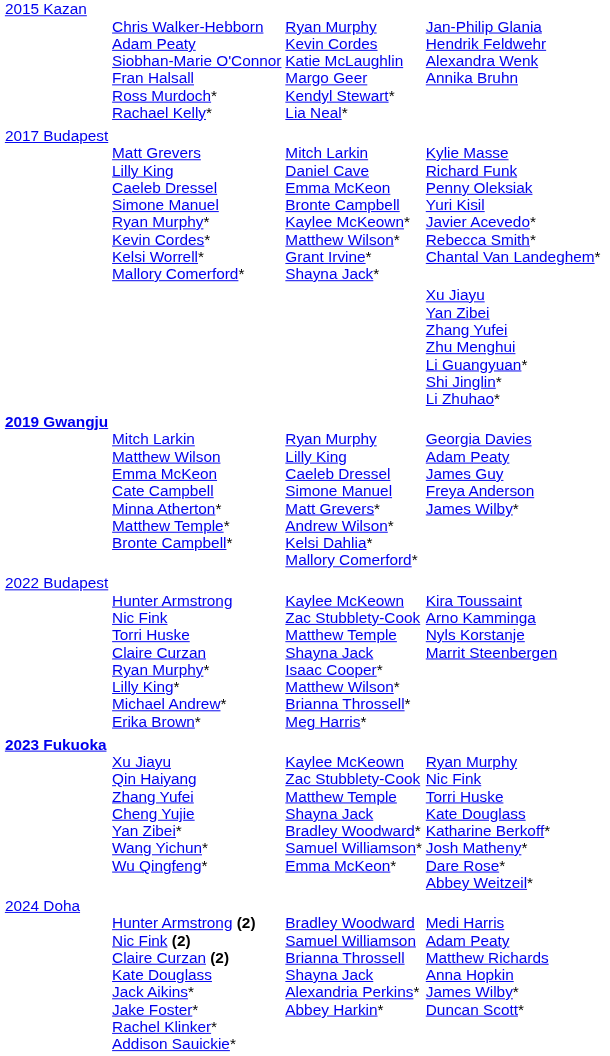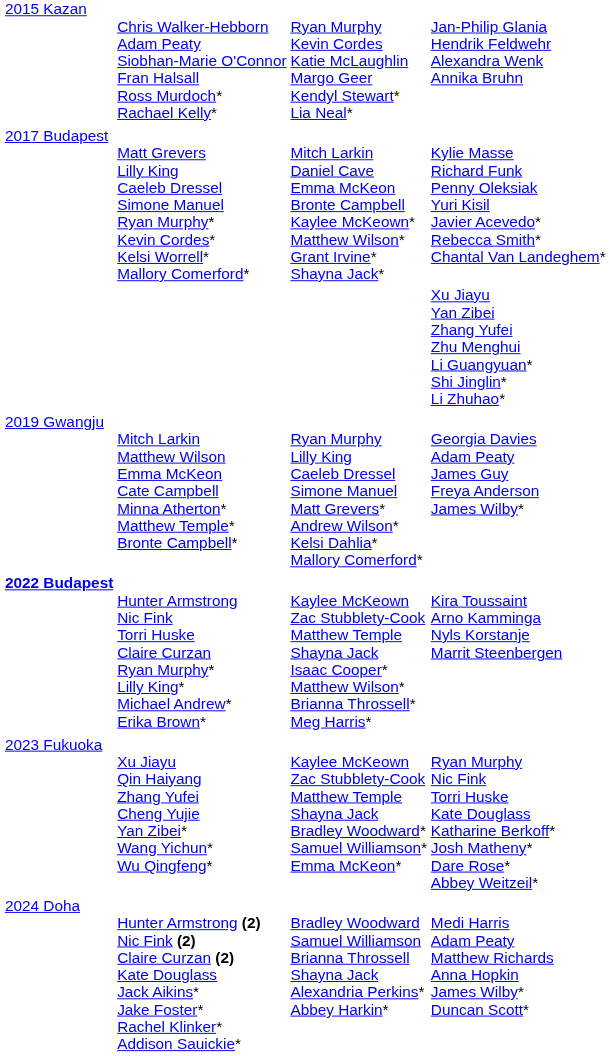(57, 422) bold -> (54, 422) normal
(57, 583) normal -> (59, 583) bold
(56, 744) bold -> (54, 744) normal
